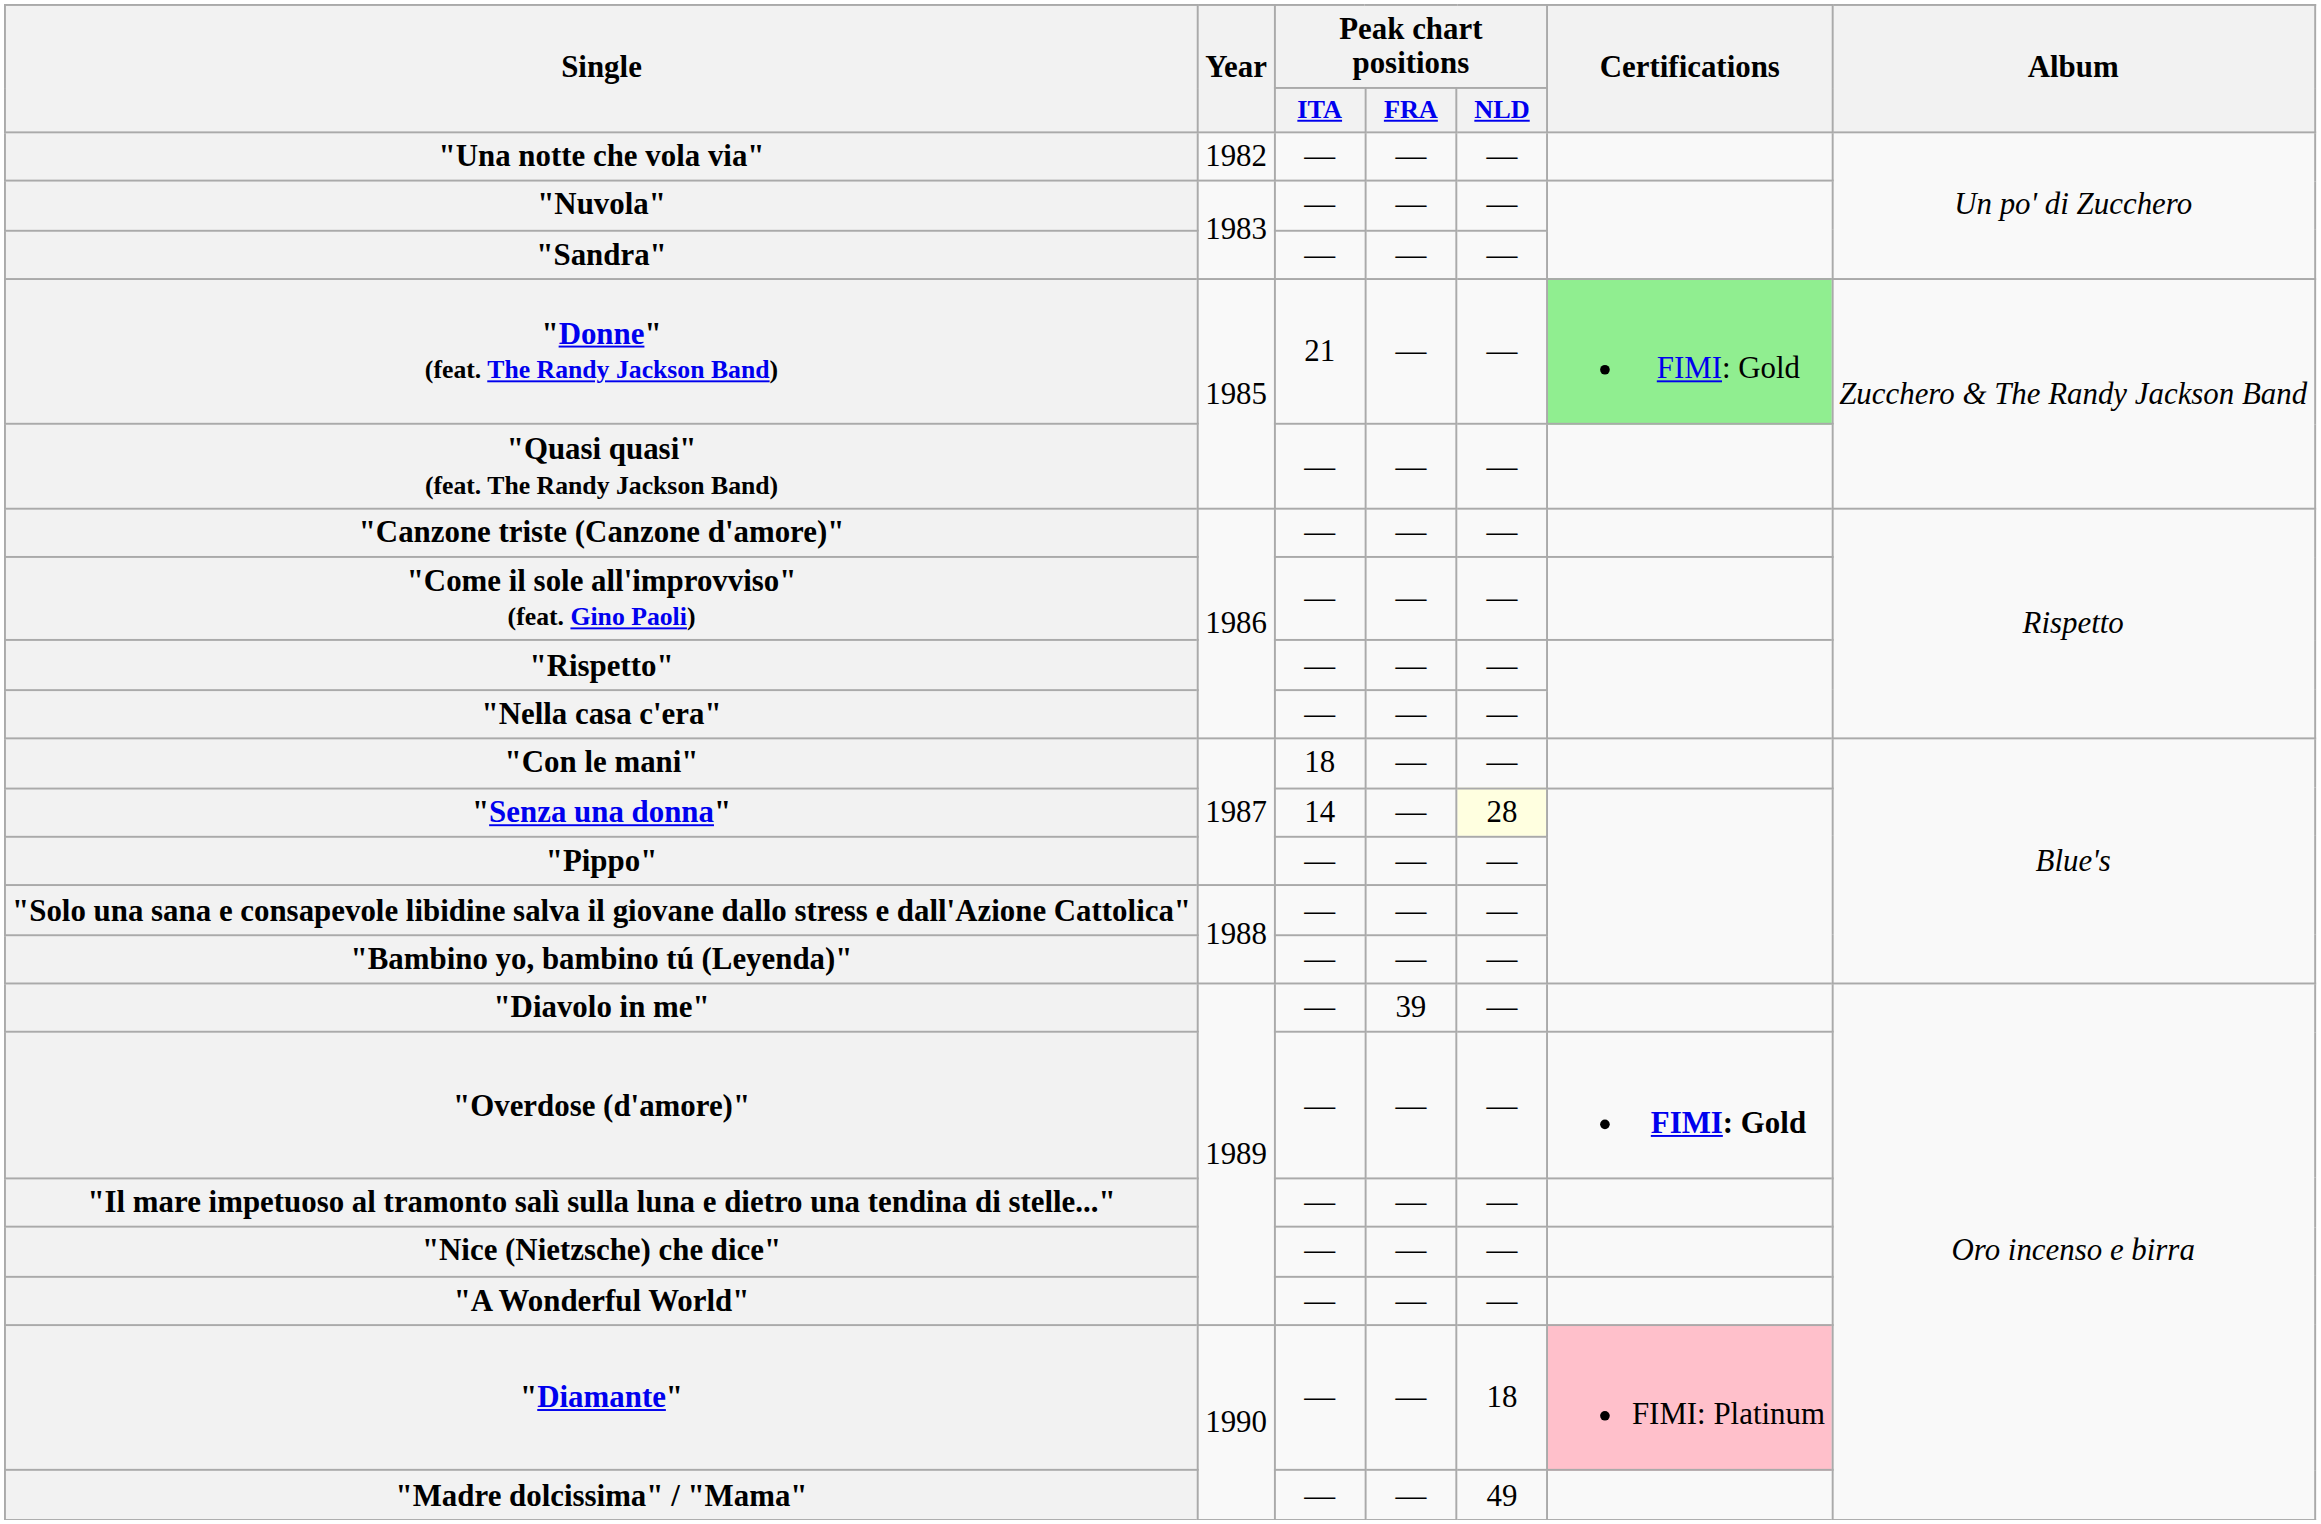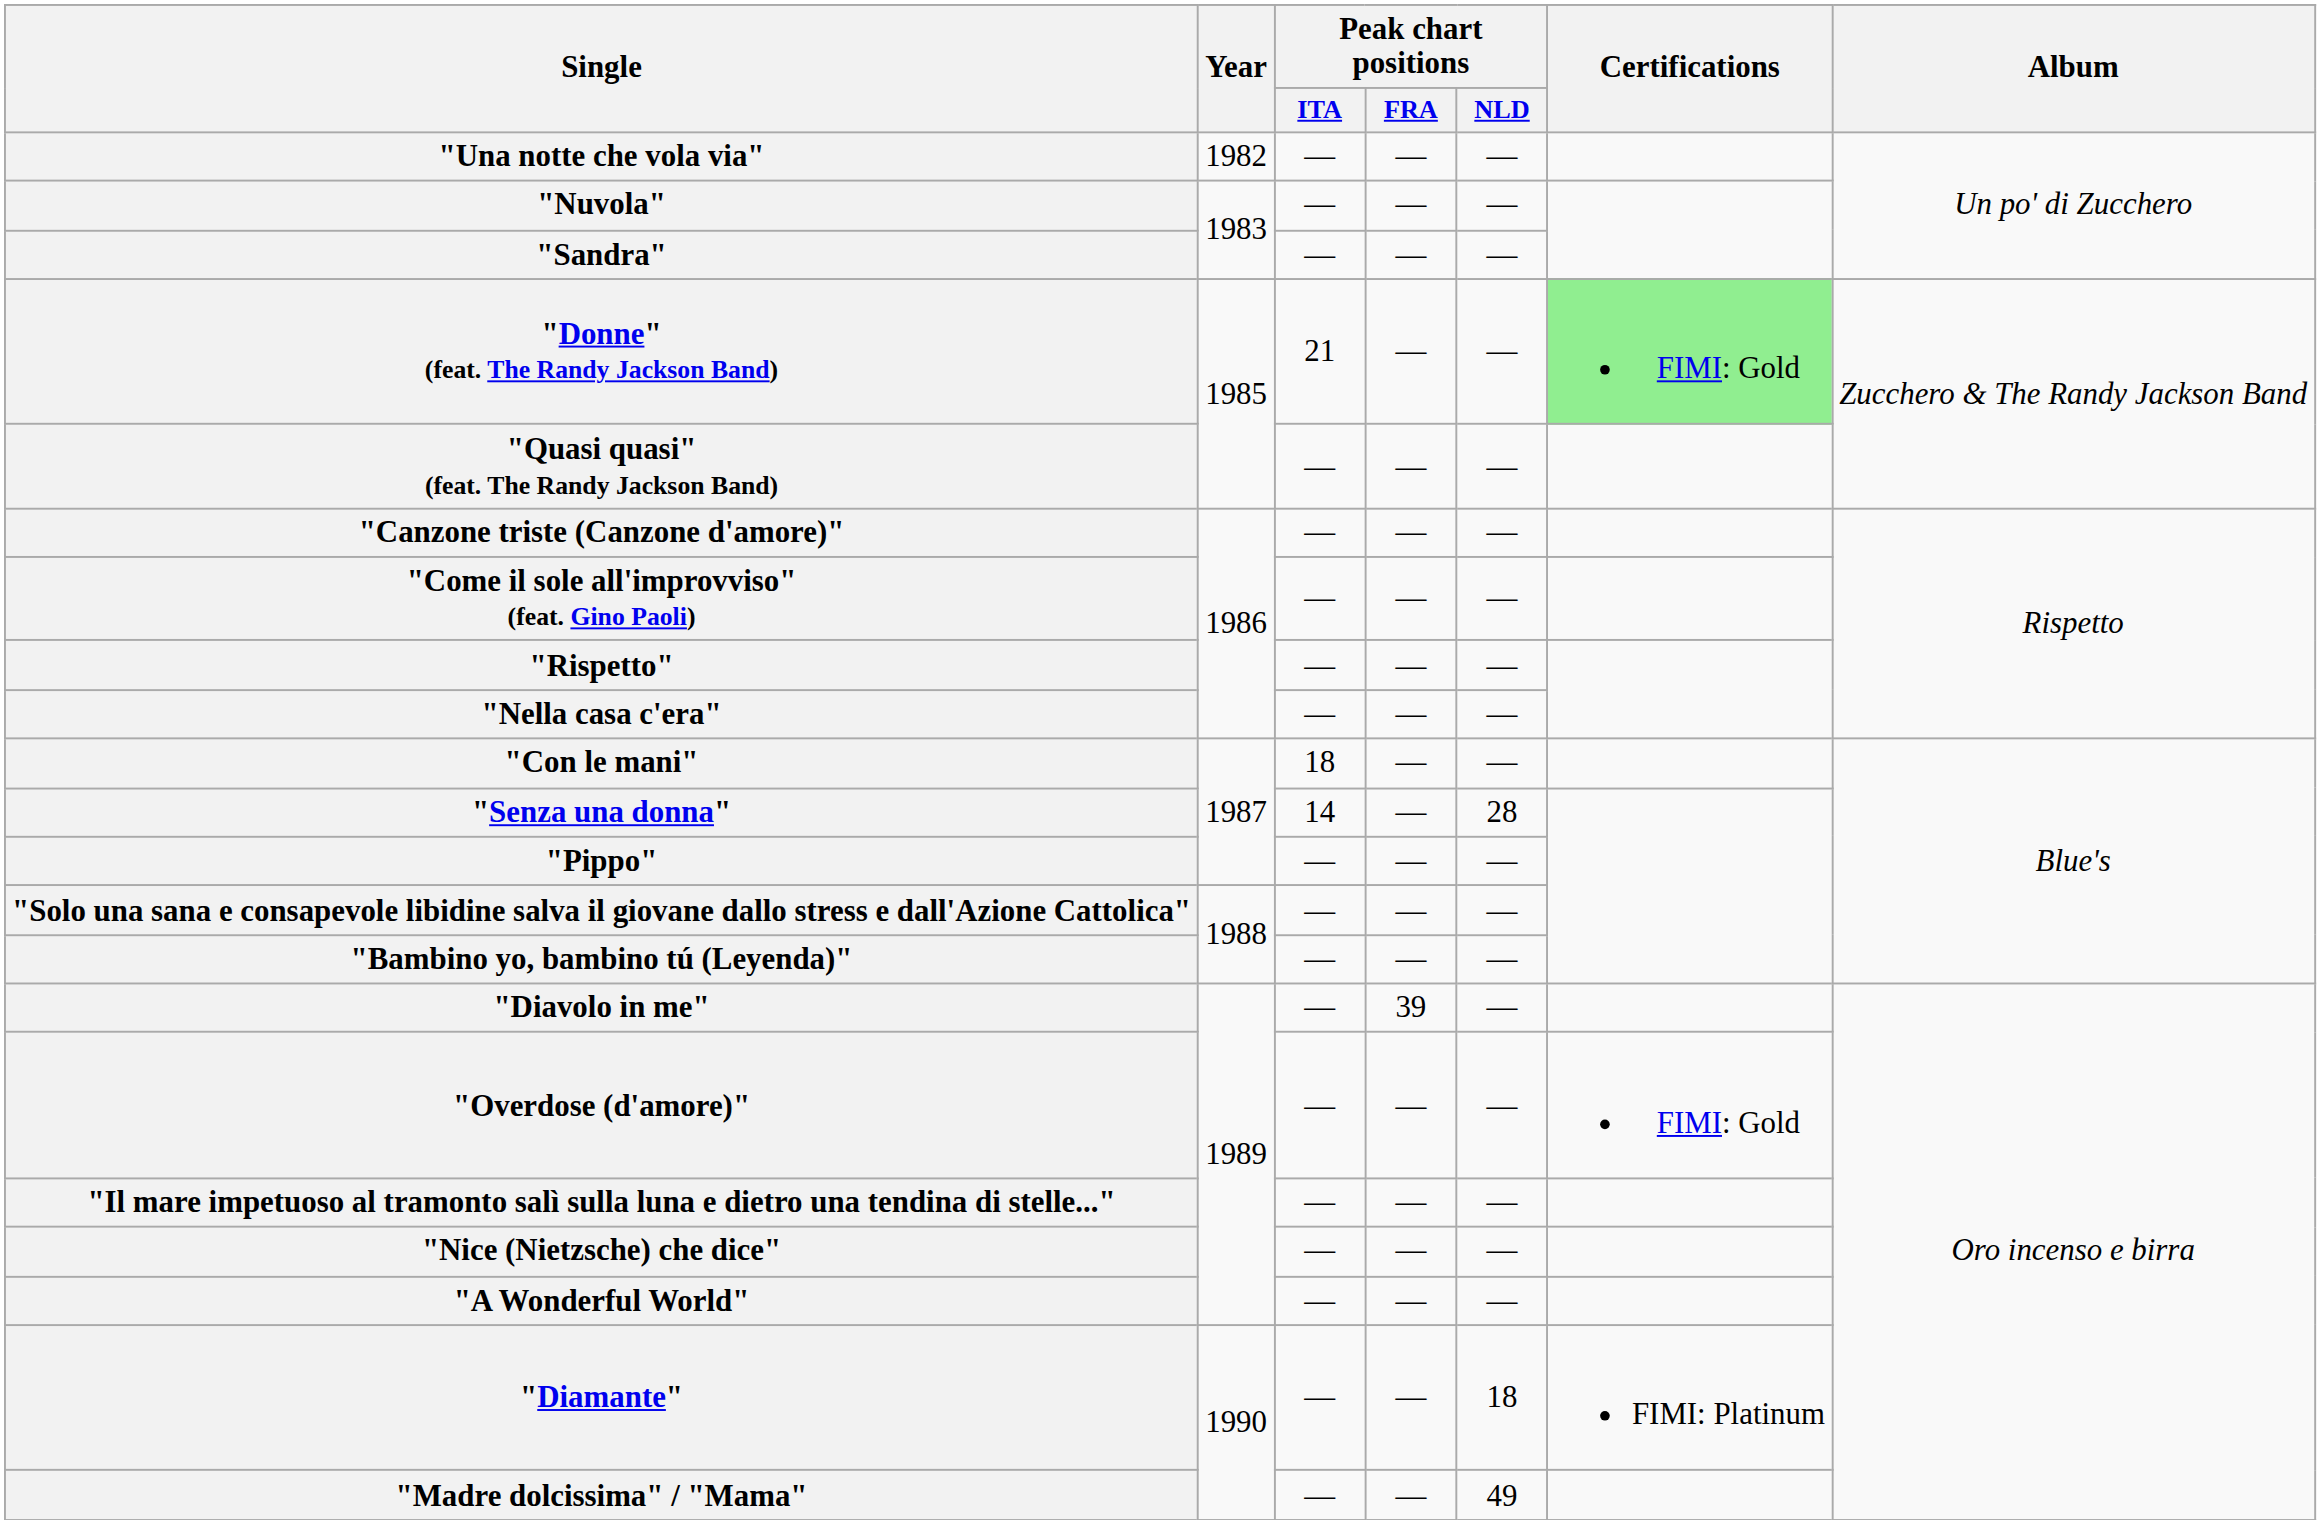(1502, 811) lightyellow background -> (1502, 811) no background
(1690, 1123) bold -> (1690, 1123) normal
(1690, 1415) pink background -> (1690, 1415) no background
